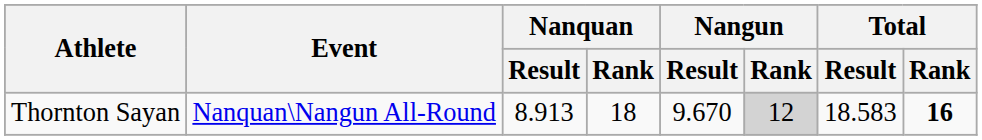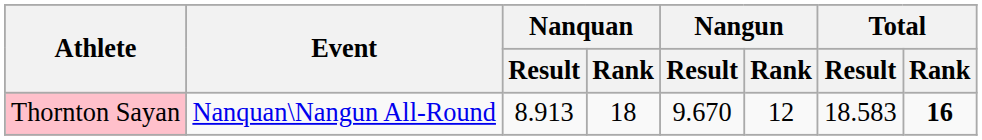(96, 113) no background -> (96, 113) pink background
(781, 113) lightgrey background -> (781, 113) no background
